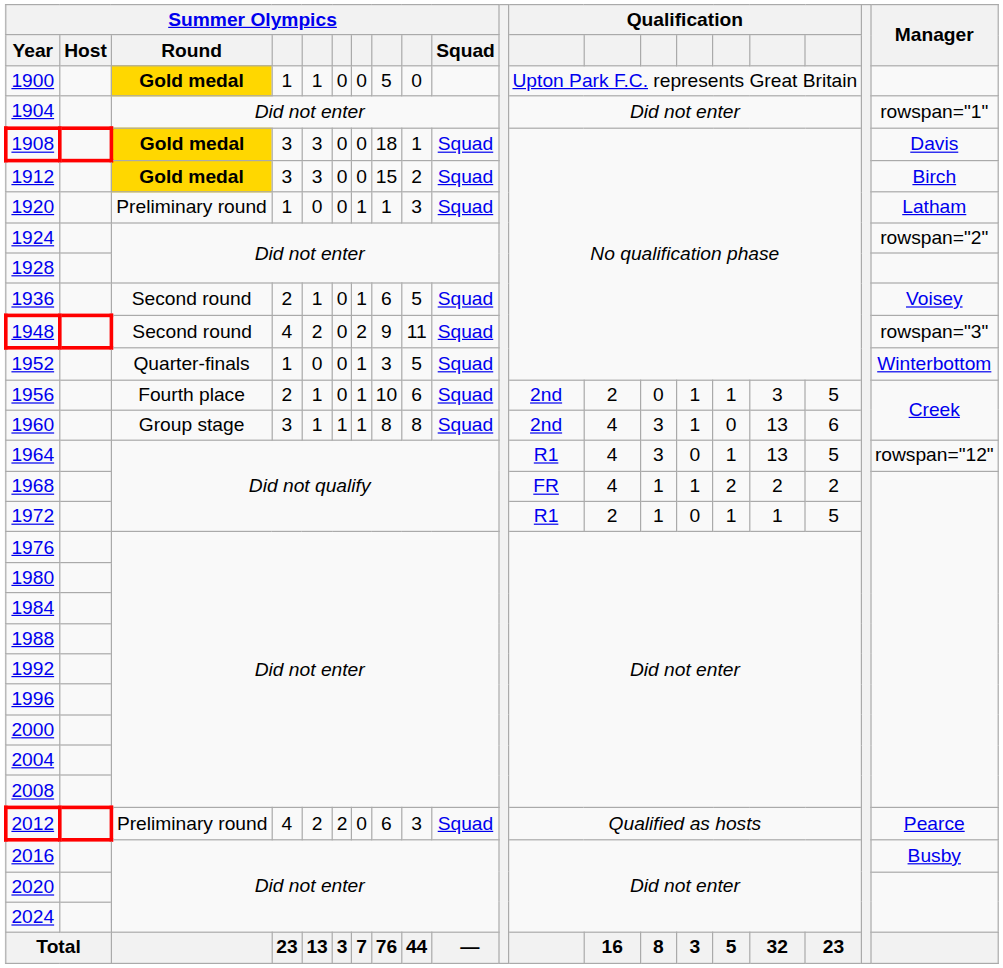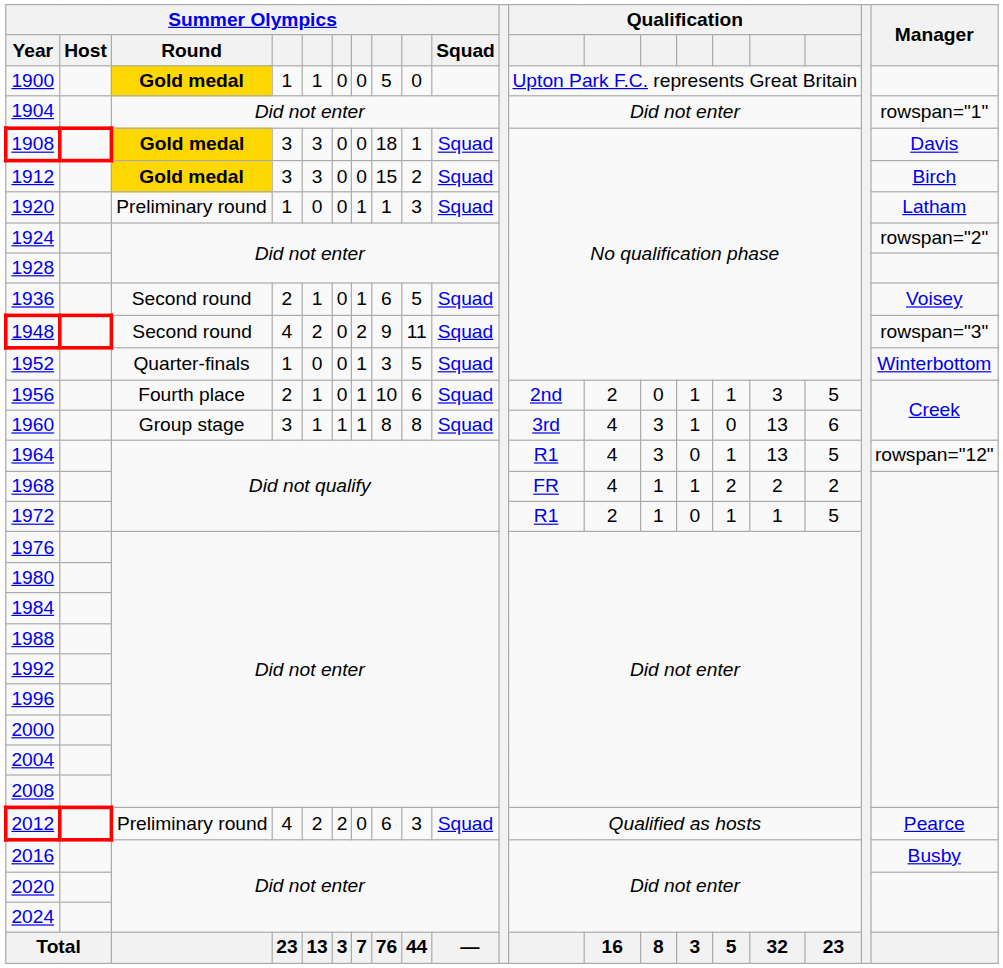(546, 425) 2nd -> (546, 425) 3rd
